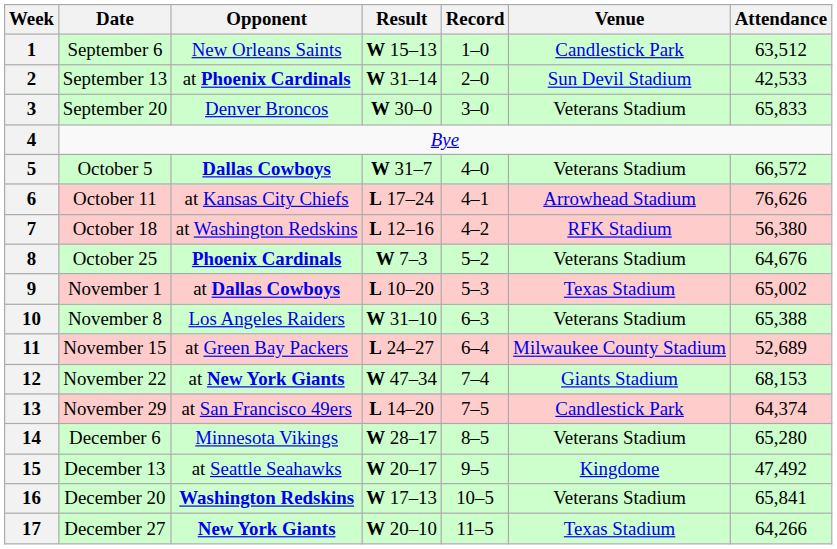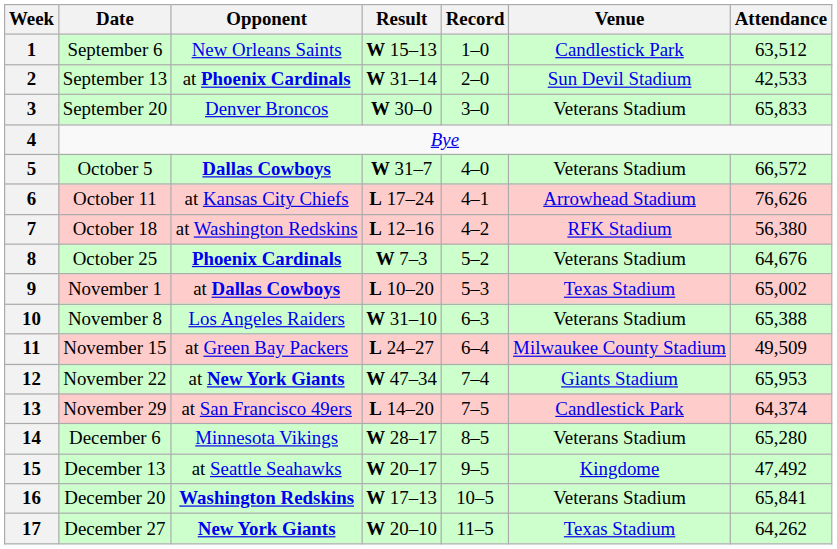(781, 348) 52,689 -> (781, 348) 49,509
(781, 378) 68,153 -> (781, 378) 65,953
(781, 528) 64,266 -> (781, 528) 64,262
